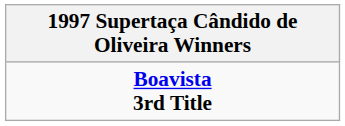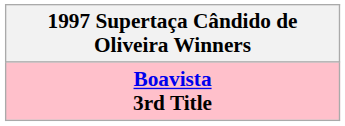(173, 91) no background -> (173, 91) pink background
